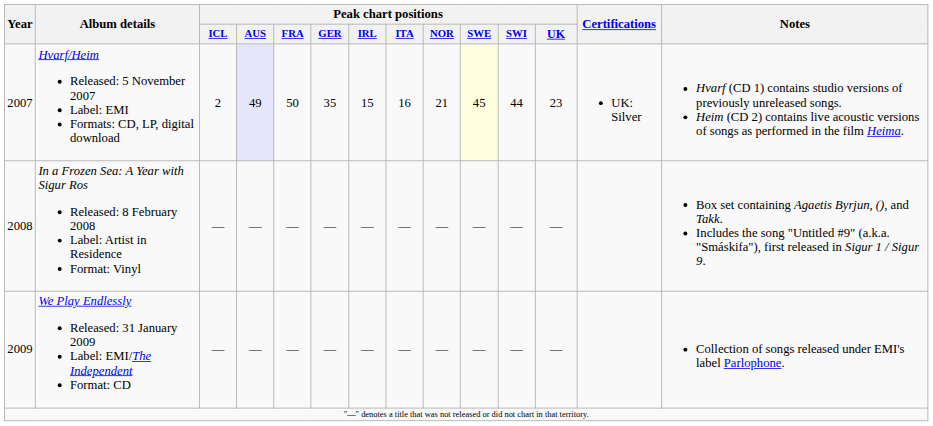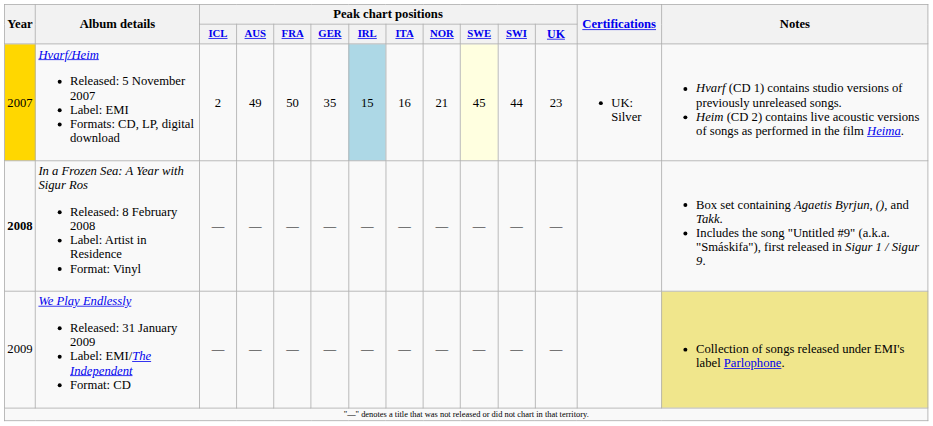(20, 102) no background -> (20, 102) gold background
(255, 102) lavender background -> (255, 102) no background
(367, 102) no background -> (367, 102) lightblue background
(20, 226) normal -> (20, 226) bold
(795, 357) no background -> (795, 357) khaki background
